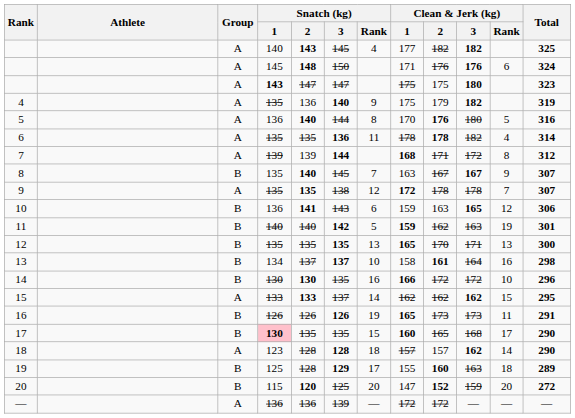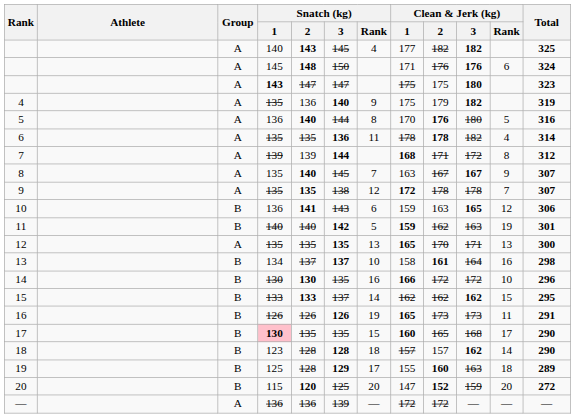(238, 173) B -> (238, 173) A
(238, 244) B -> (238, 244) A
(238, 297) A -> (238, 297) B
(238, 350) A -> (238, 350) B
